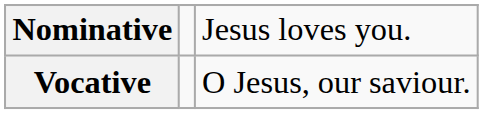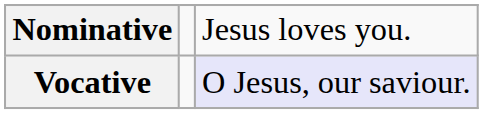(336, 81) no background -> (336, 81) lavender background
